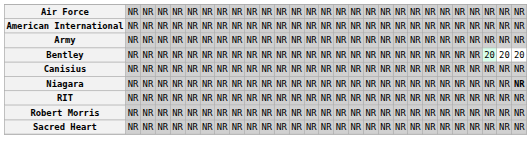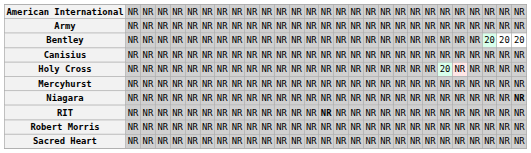- row: (65, 12)
+ row: (65, 69)
+ row: (65, 84)
(326, 98) normal -> (326, 112) bold
